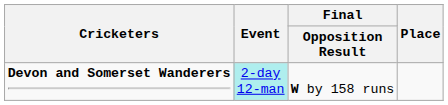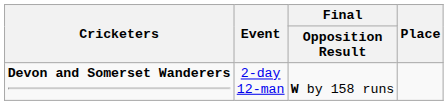(261, 81) paleturquoise background -> (261, 81) no background
